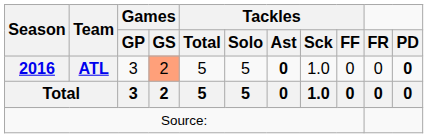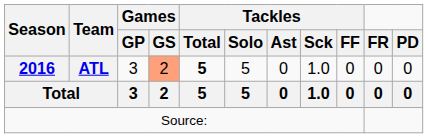(202, 68) normal -> (202, 68) bold
(284, 68) bold -> (284, 68) normal
(408, 68) bold -> (408, 68) normal
